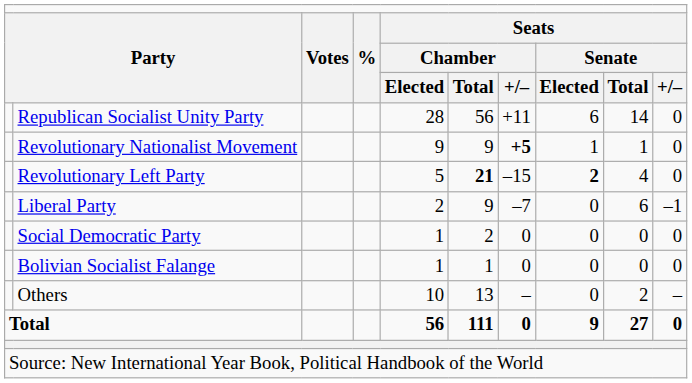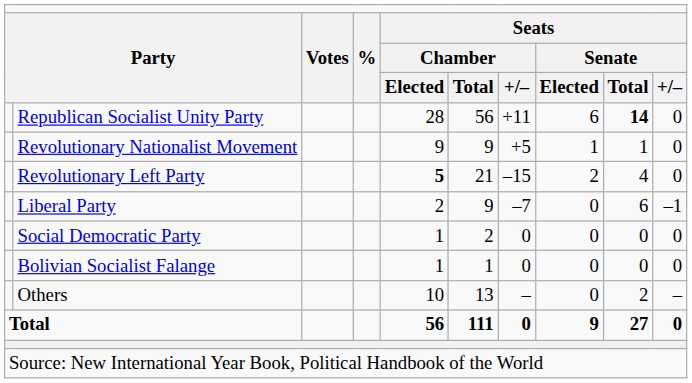(639, 117) normal -> (639, 117) bold
(521, 146) bold -> (521, 146) normal
(439, 176) normal -> (439, 176) bold
(484, 176) bold -> (484, 176) normal
(594, 176) bold -> (594, 176) normal
